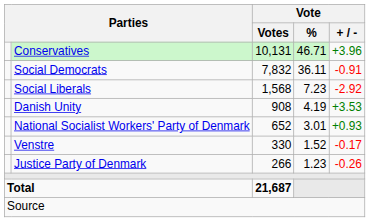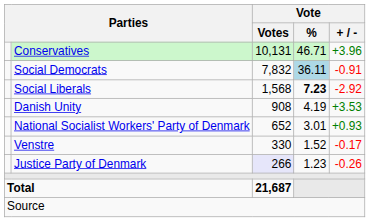(312, 70) no background -> (312, 70) lightblue background
(315, 88) normal -> (315, 88) bold
(281, 164) no background -> (281, 164) lavender background
